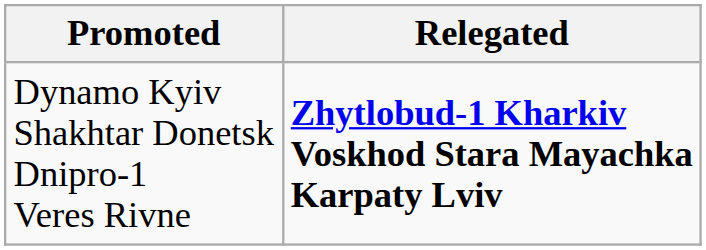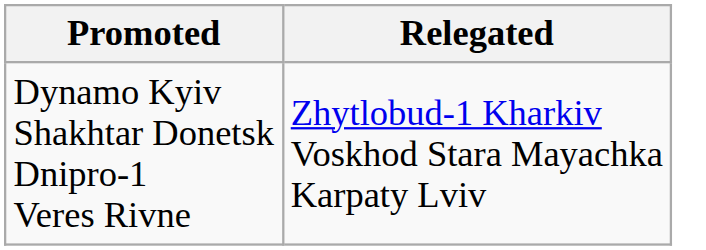(492, 152) bold -> (477, 152) normal
